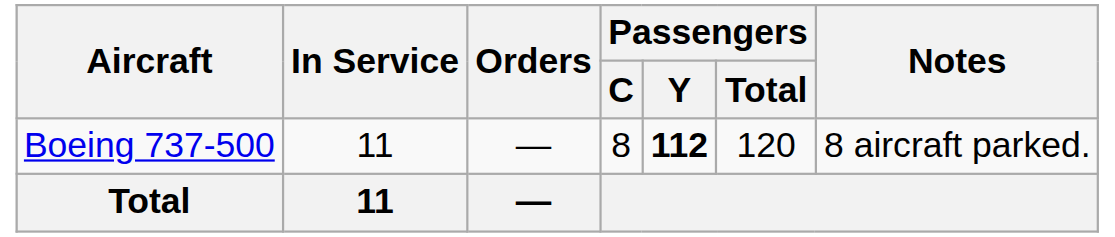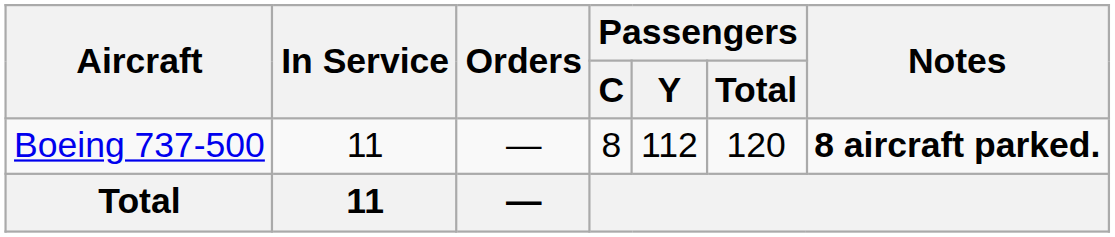(679, 145) bold -> (669, 145) normal
(957, 145) normal -> (957, 145) bold
